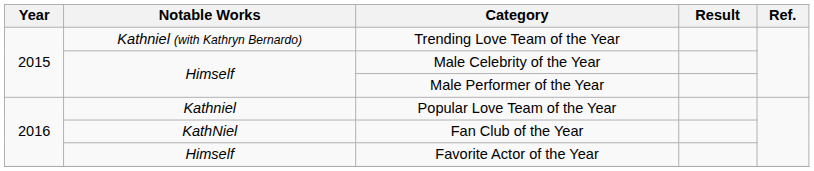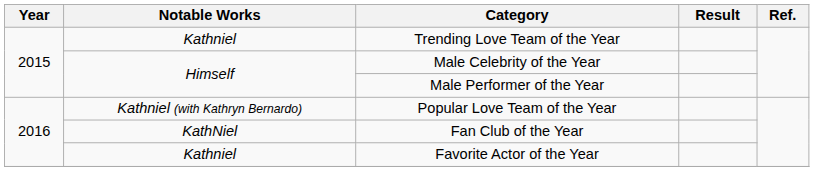(210, 39) Kathniel (with Kathryn Bernardo) -> (210, 39) Kathniel
(210, 108) Kathniel -> (210, 108) Kathniel (with Kathryn Bernardo)
(210, 154) Himself -> (210, 154) Kathniel
